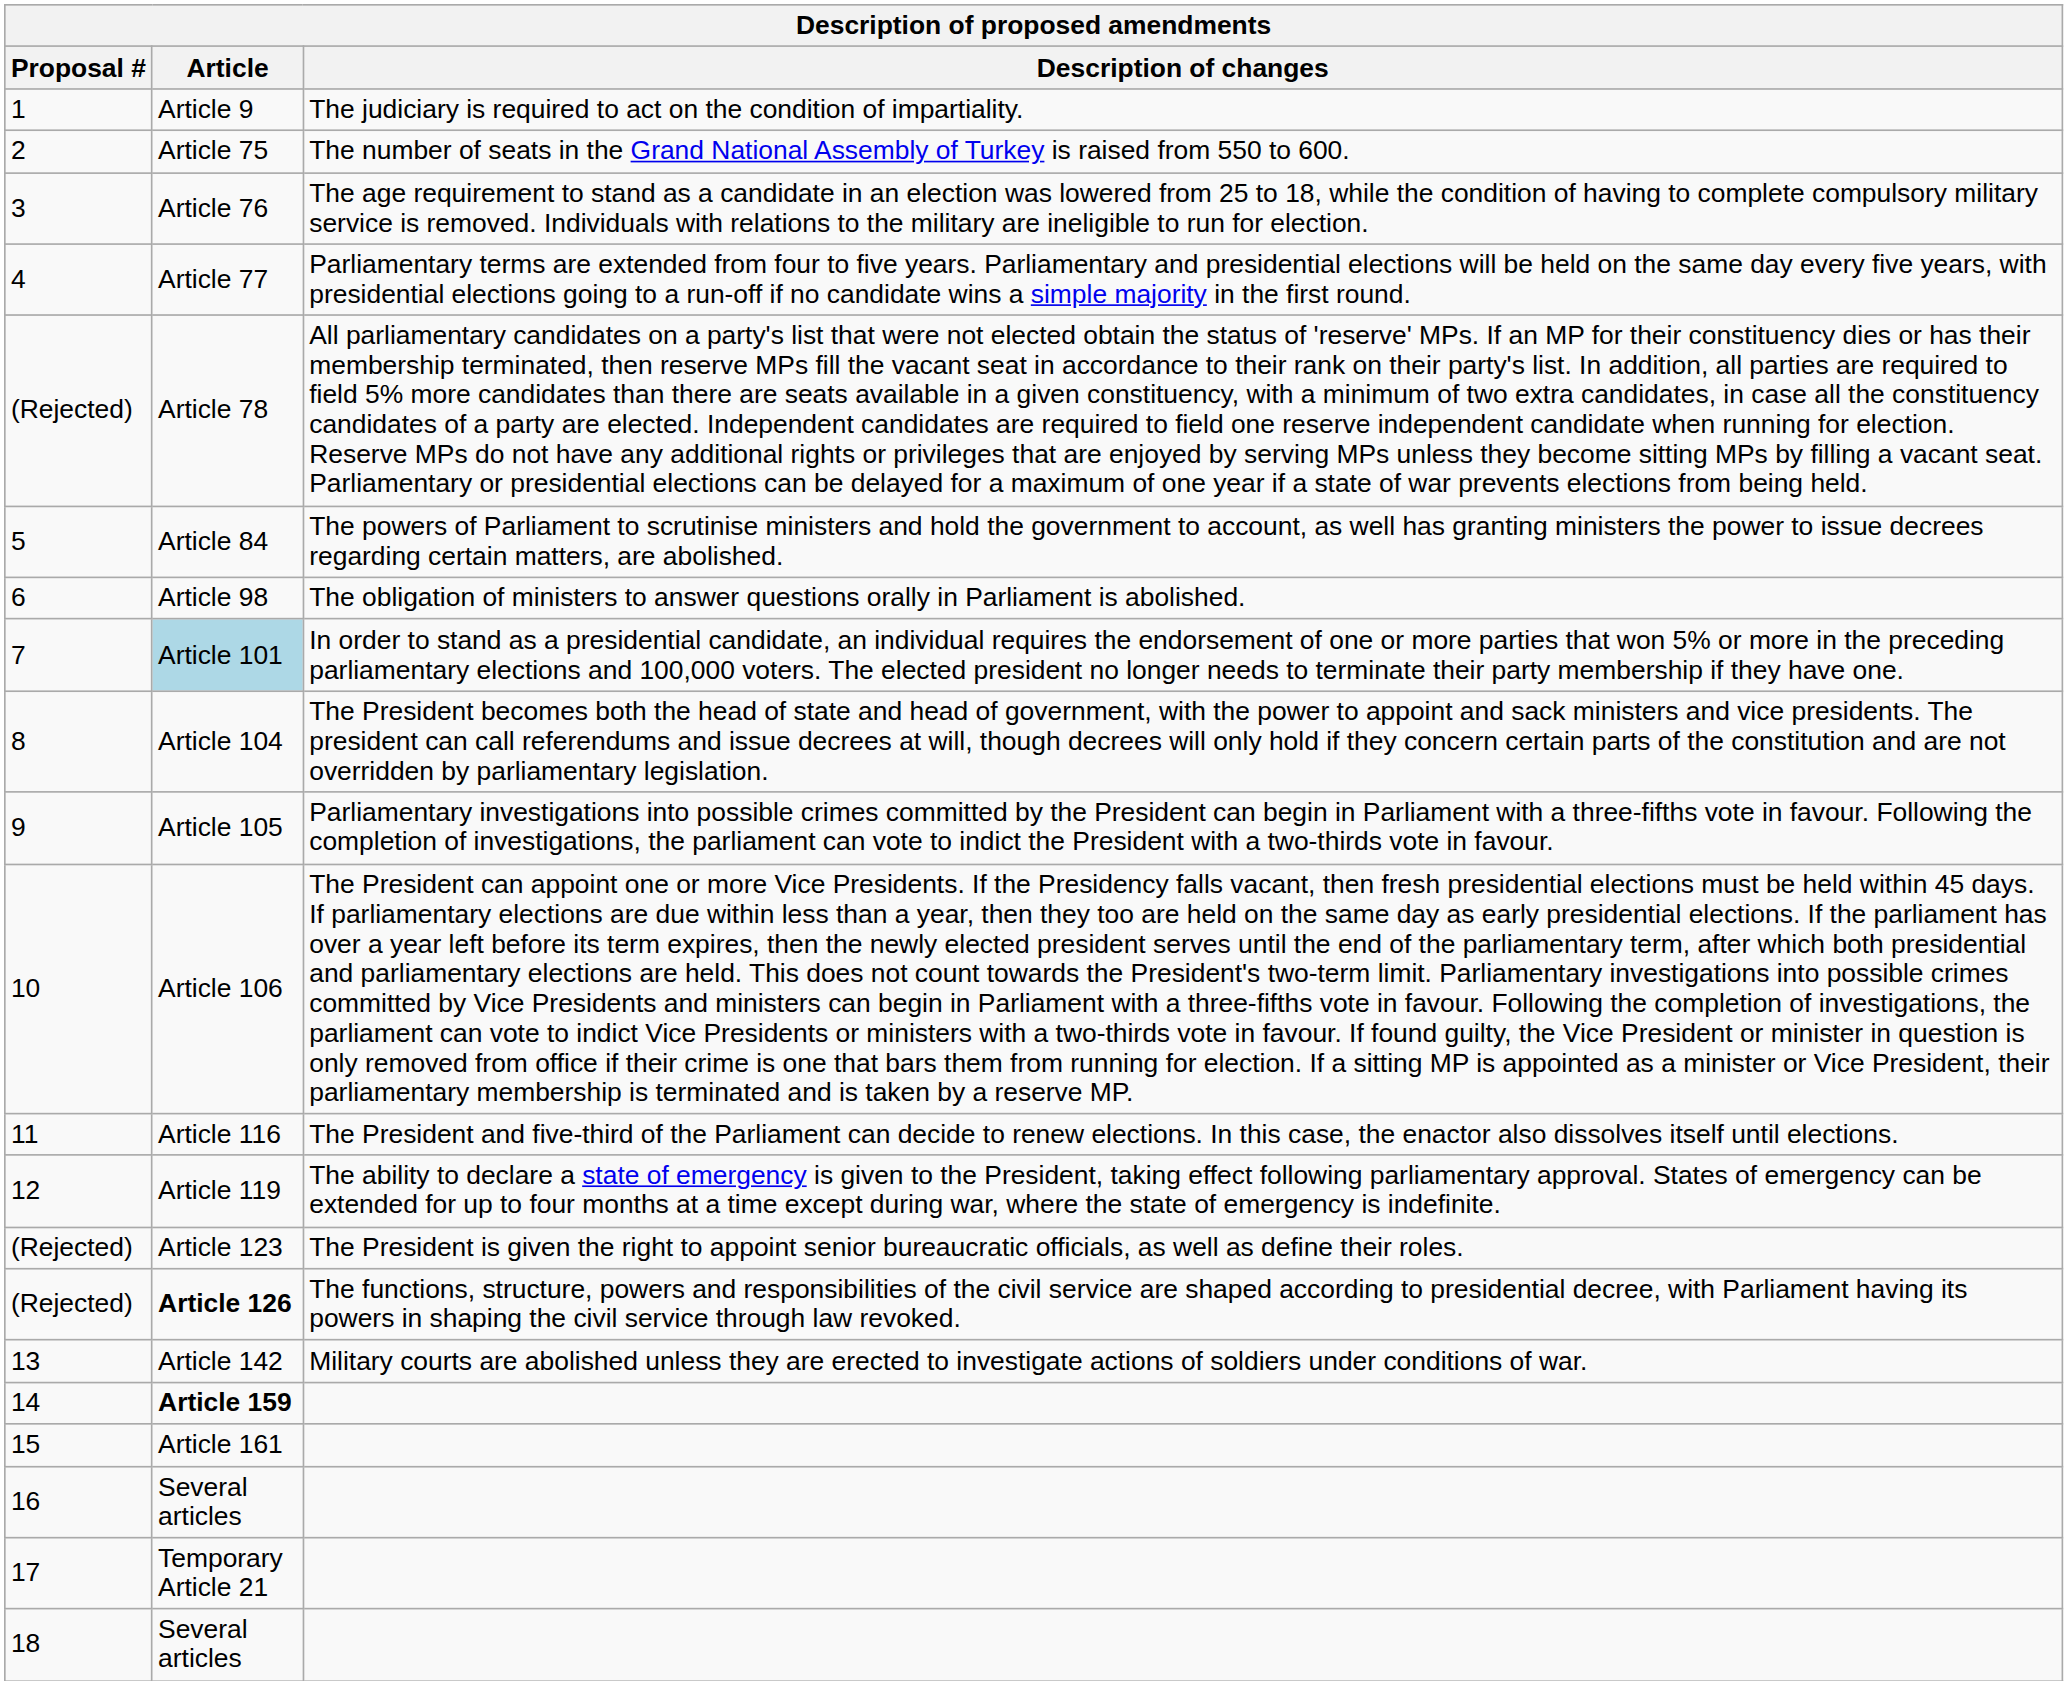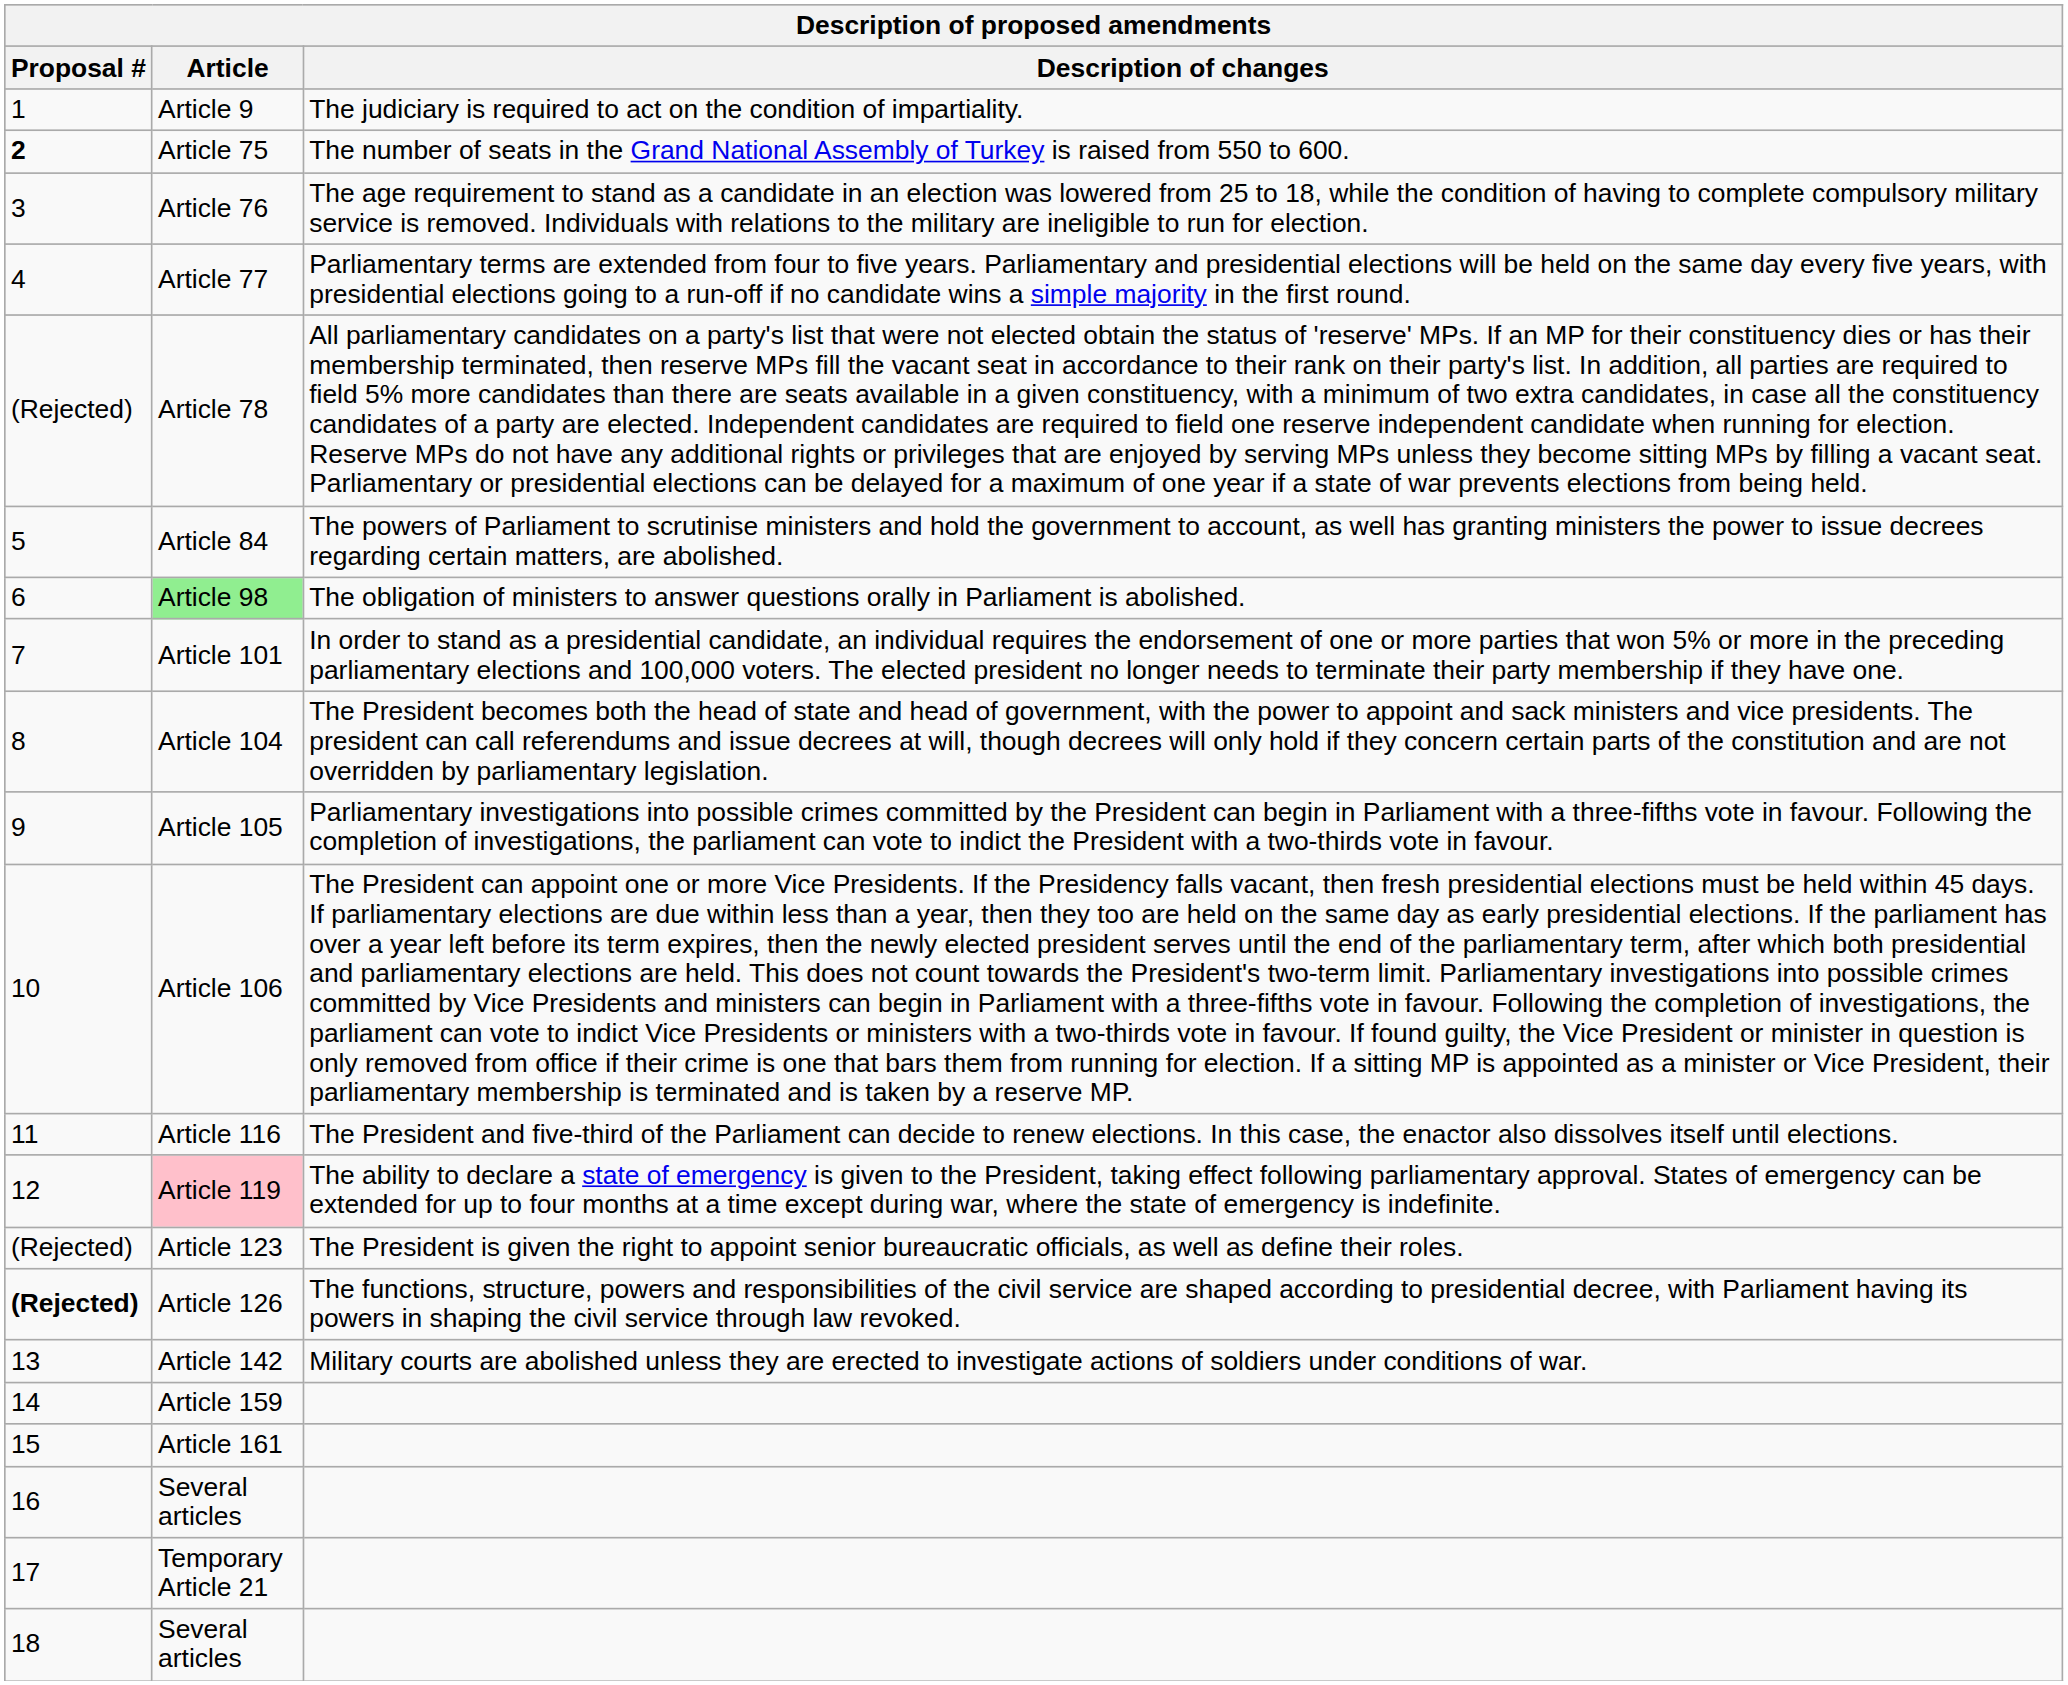(18, 151) normal -> (18, 151) bold
(213, 597) no background -> (213, 597) lightgreen background
(220, 654) lightblue background -> (220, 654) no background
(219, 1190) no background -> (219, 1190) pink background
(72, 1304) normal -> (75, 1304) bold
(225, 1304) bold -> (220, 1304) normal
(225, 1402) bold -> (220, 1402) normal
